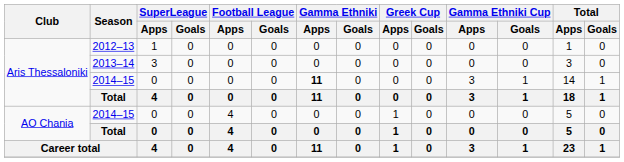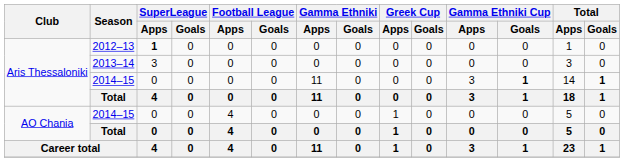(154, 47) normal -> (154, 47) bold
(317, 81) bold -> (317, 81) normal
(525, 81) normal -> (525, 81) bold
(602, 81) normal -> (602, 81) bold
